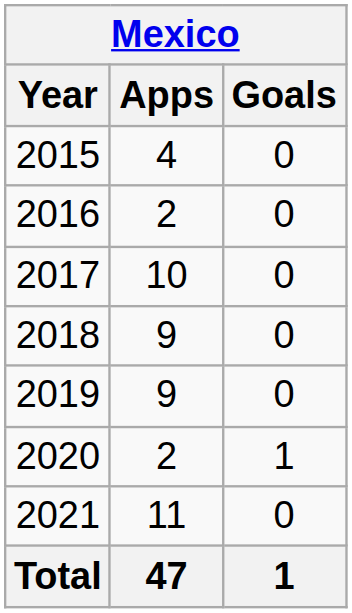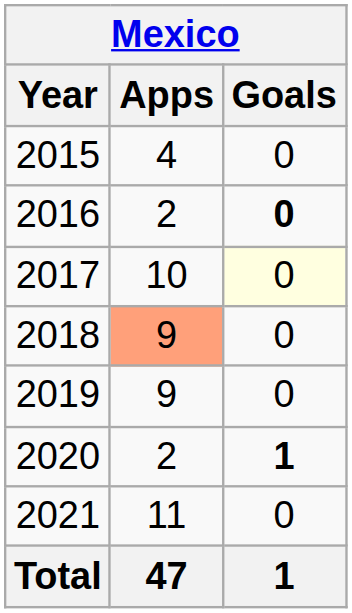(284, 214) normal -> (284, 214) bold
(284, 275) no background -> (284, 275) lightyellow background
(167, 335) no background -> (167, 335) lightsalmon background
(284, 455) normal -> (284, 455) bold
